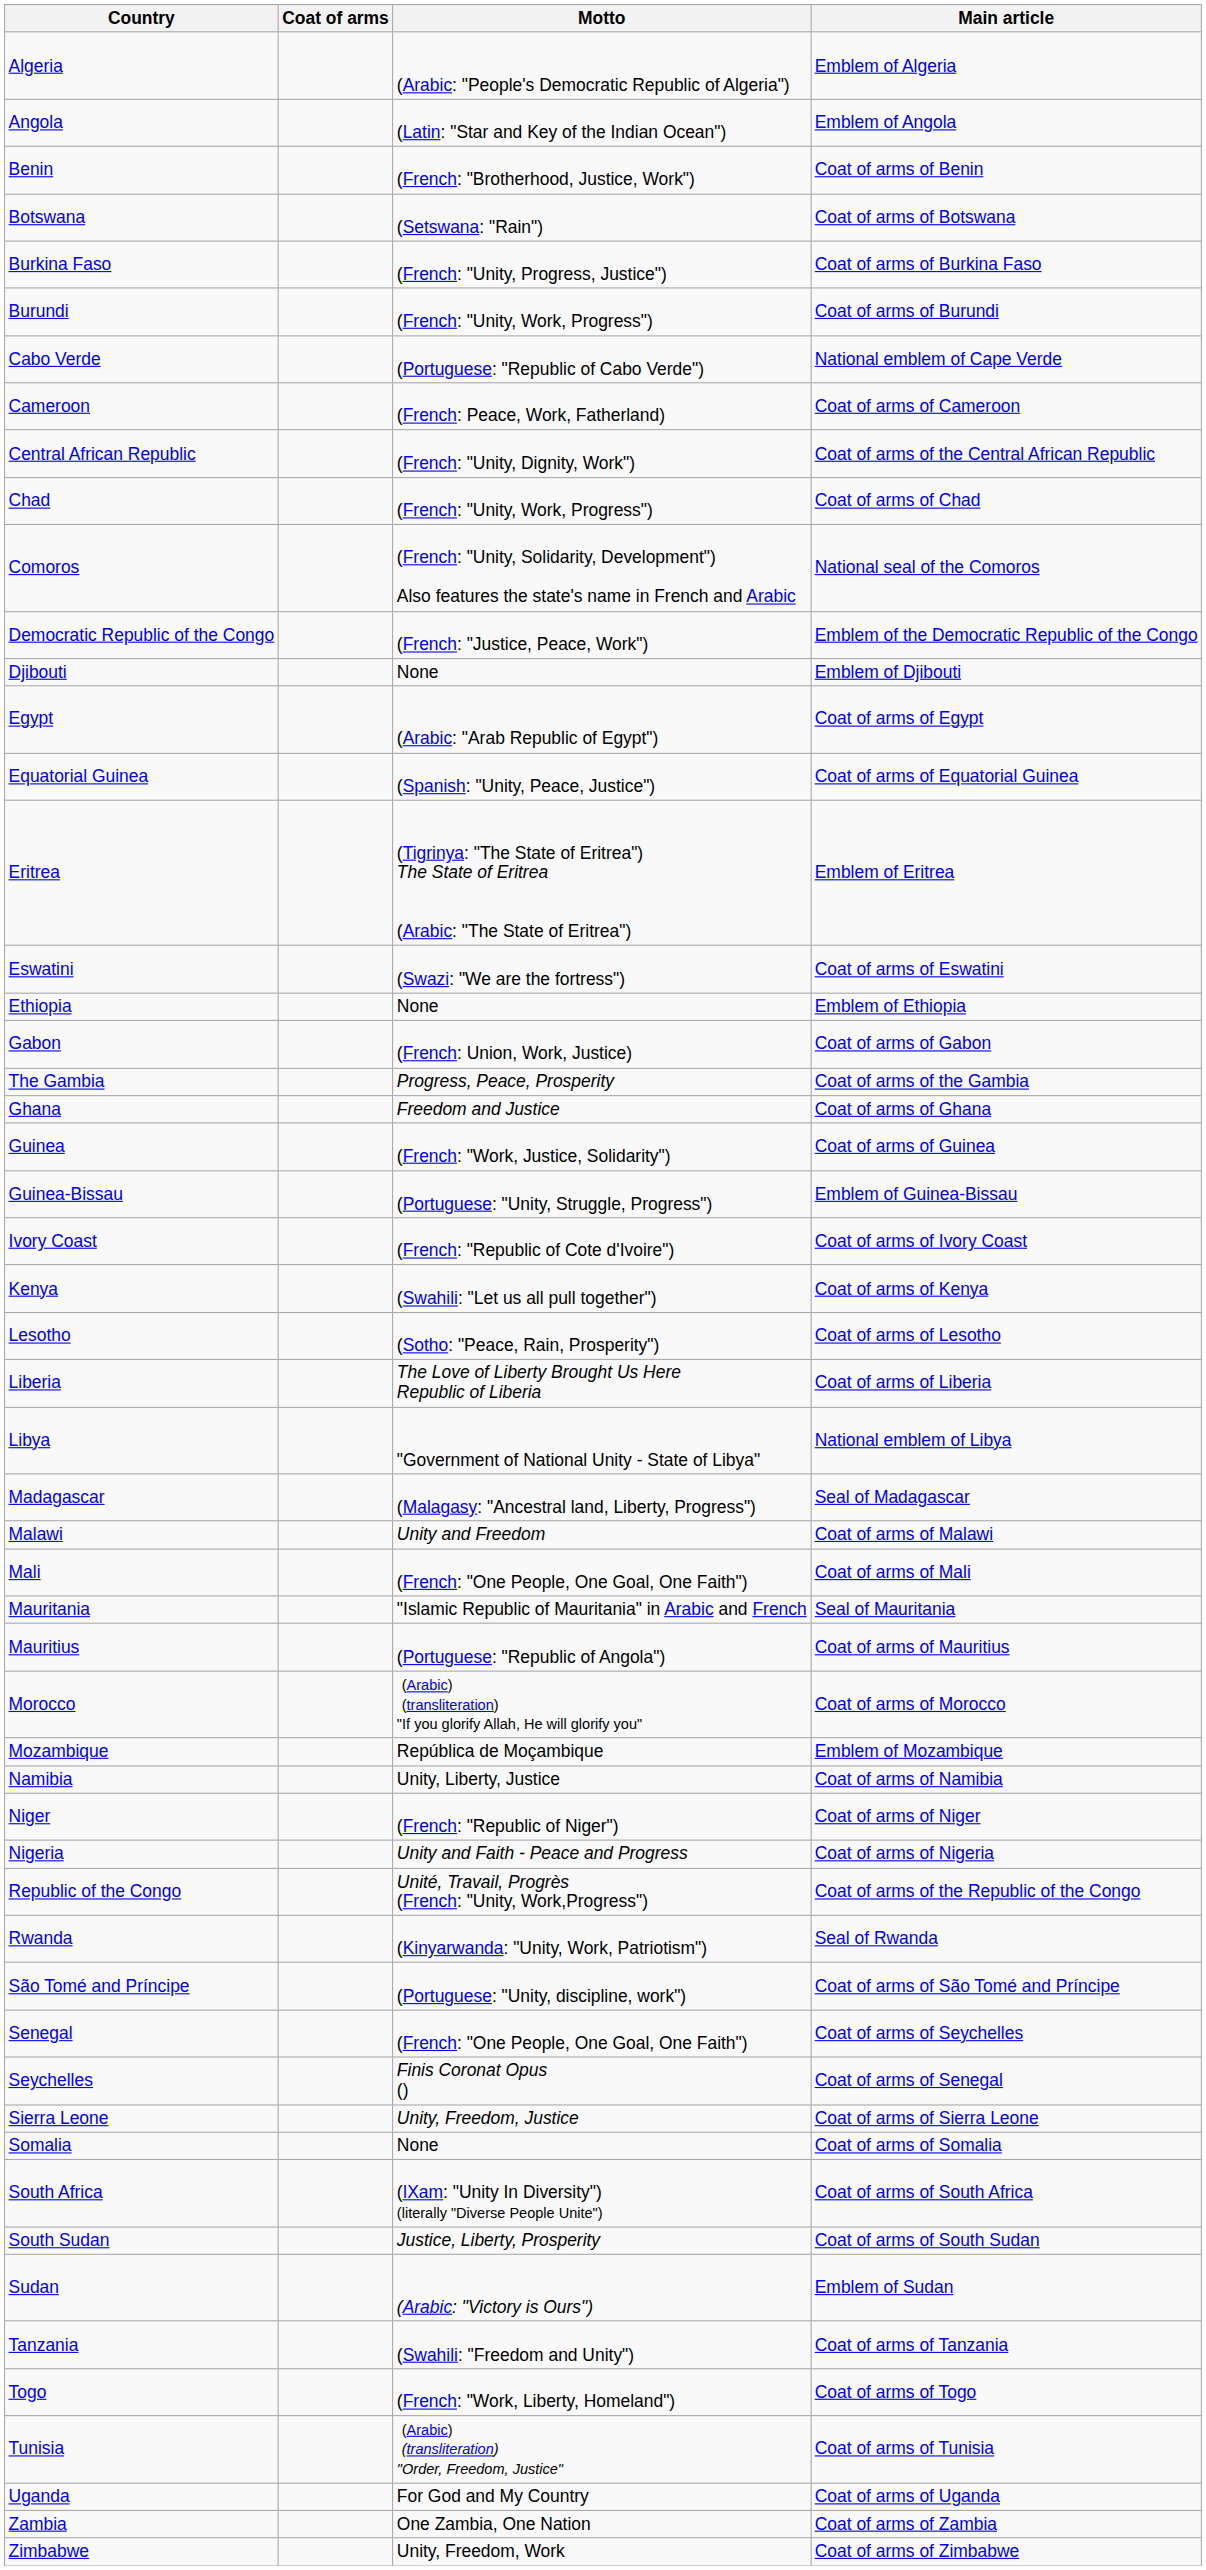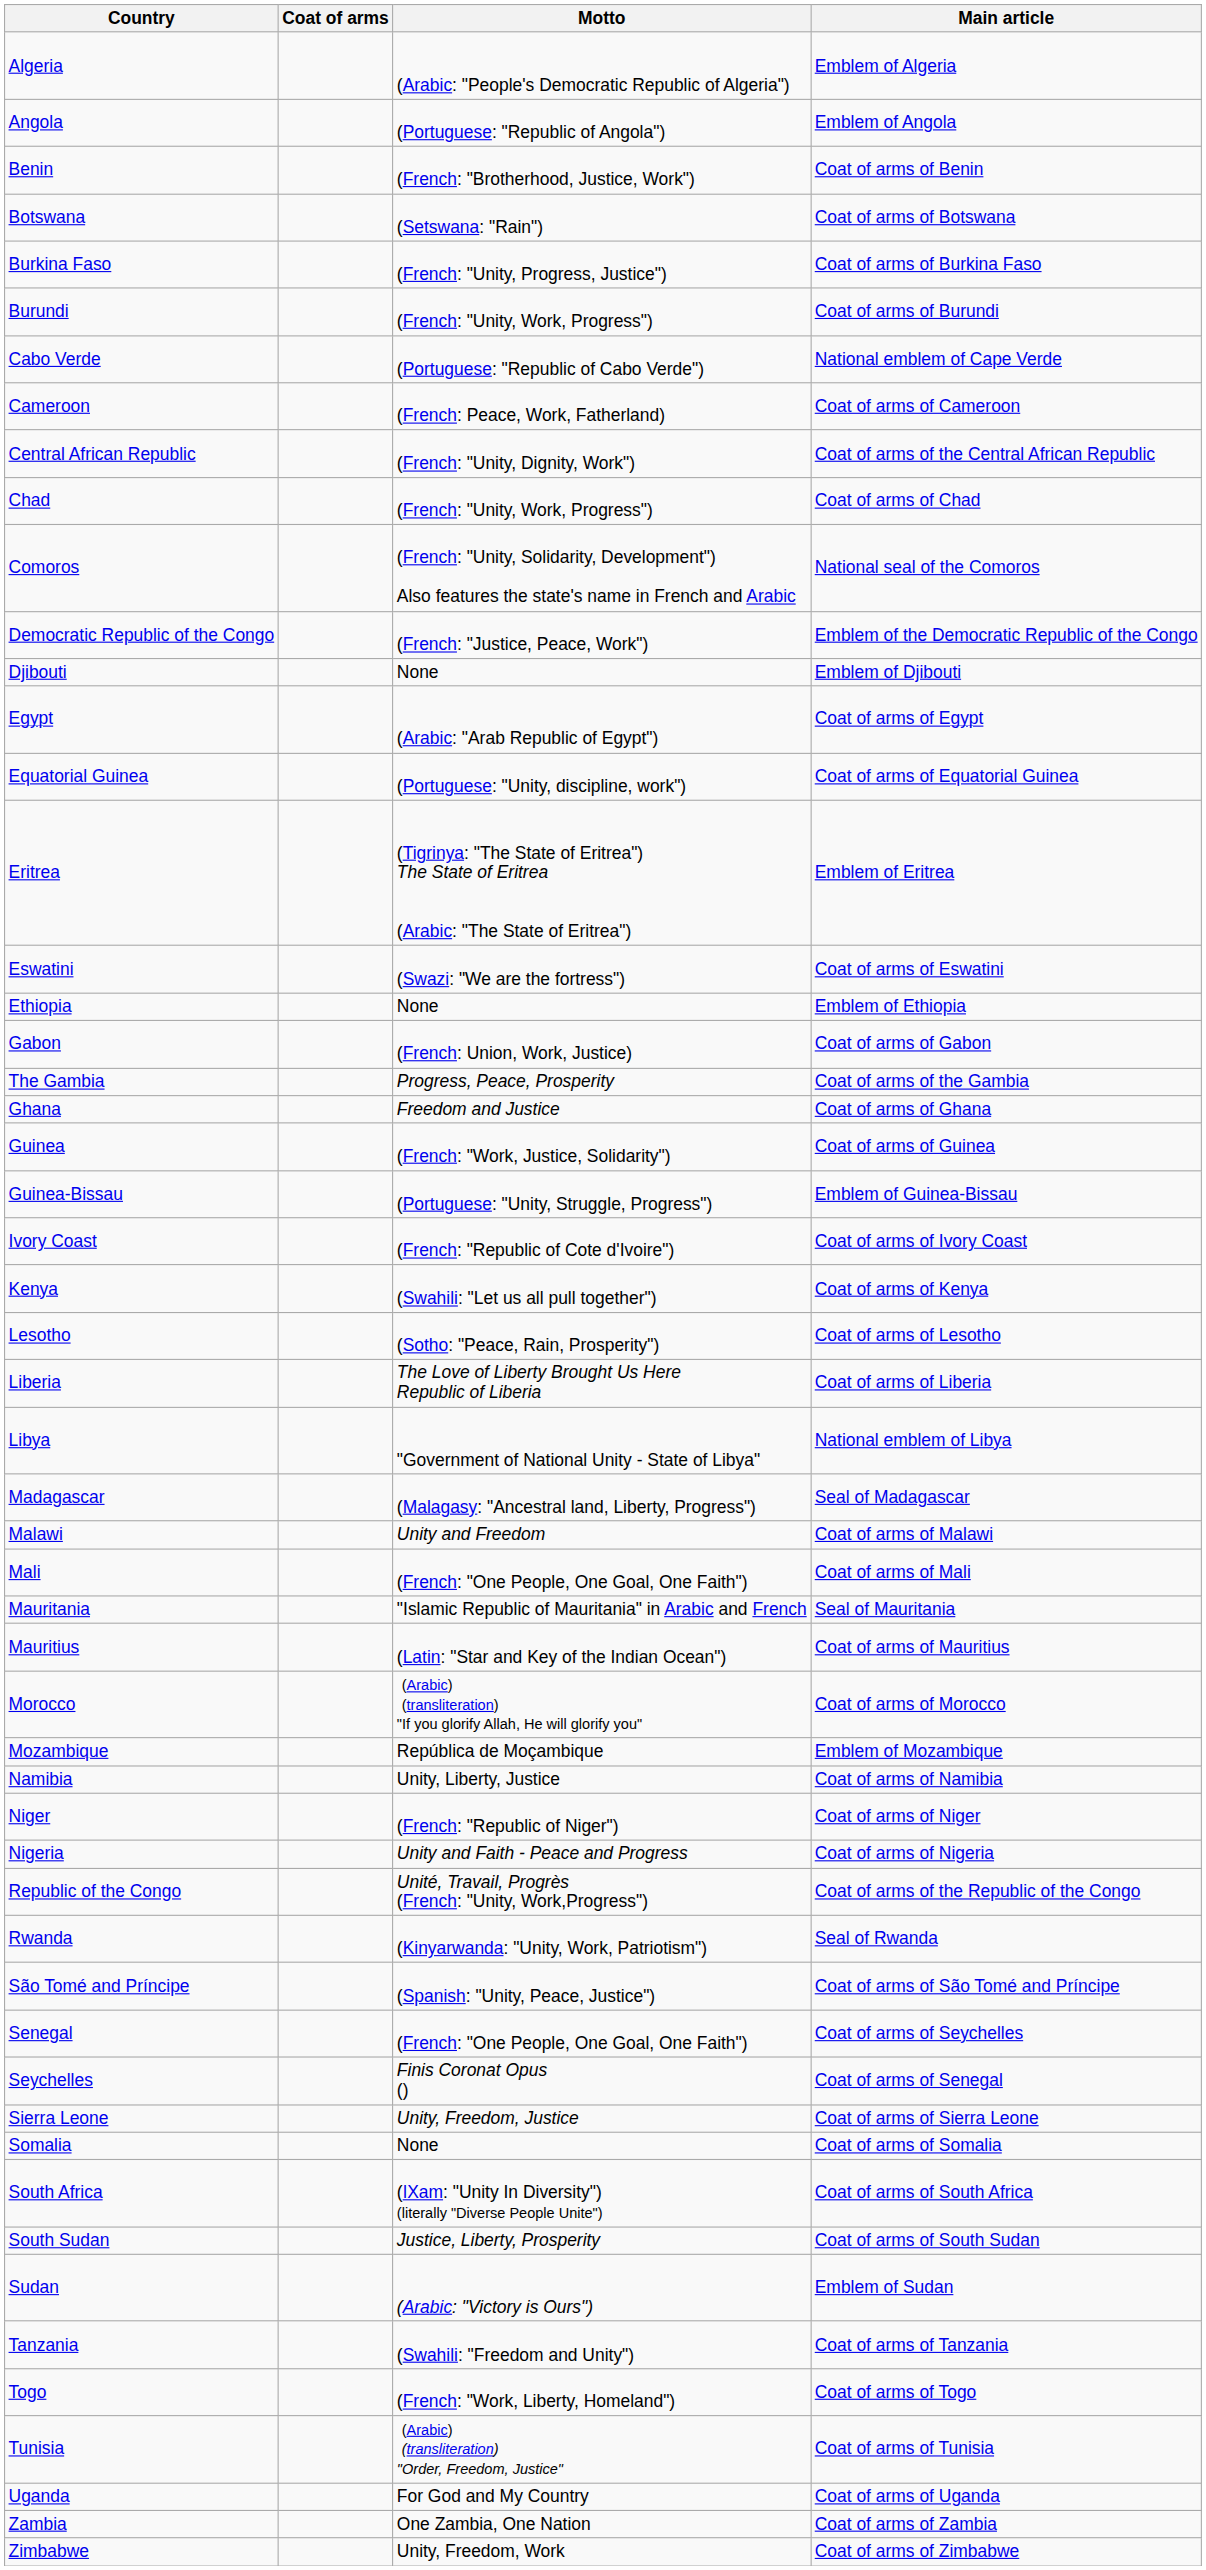(562, 132) (Latin: "Star and Key of the Indian Ocean") -> (531, 132) (Portuguese: "Republic of Angola")
(526, 786) (Spanish: "Unity, Peace, Justice") -> (541, 786) (Portuguese: "Unity, discipline, work")
(531, 1657) (Portuguese: "Republic of Angola") -> (562, 1657) (Latin: "Star and Key of the Indian Ocean")
(541, 1995) (Portuguese: "Unity, discipline, work") -> (526, 1995) (Spanish: "Unity, Peace, Justice")
